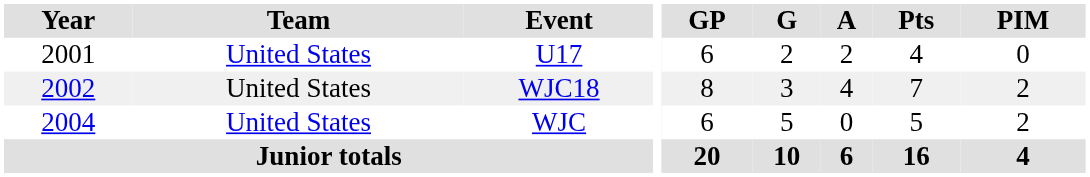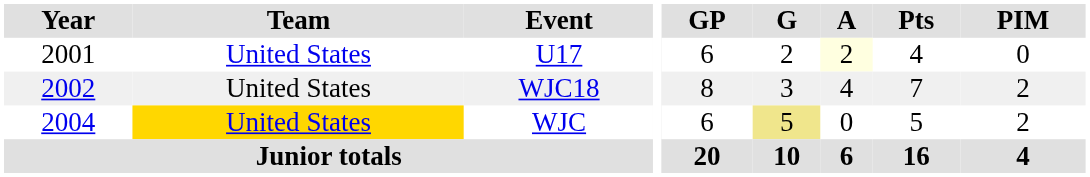(846, 54) no background -> (846, 54) lightyellow background
(299, 121) no background -> (299, 121) gold background
(787, 121) no background -> (787, 121) khaki background
